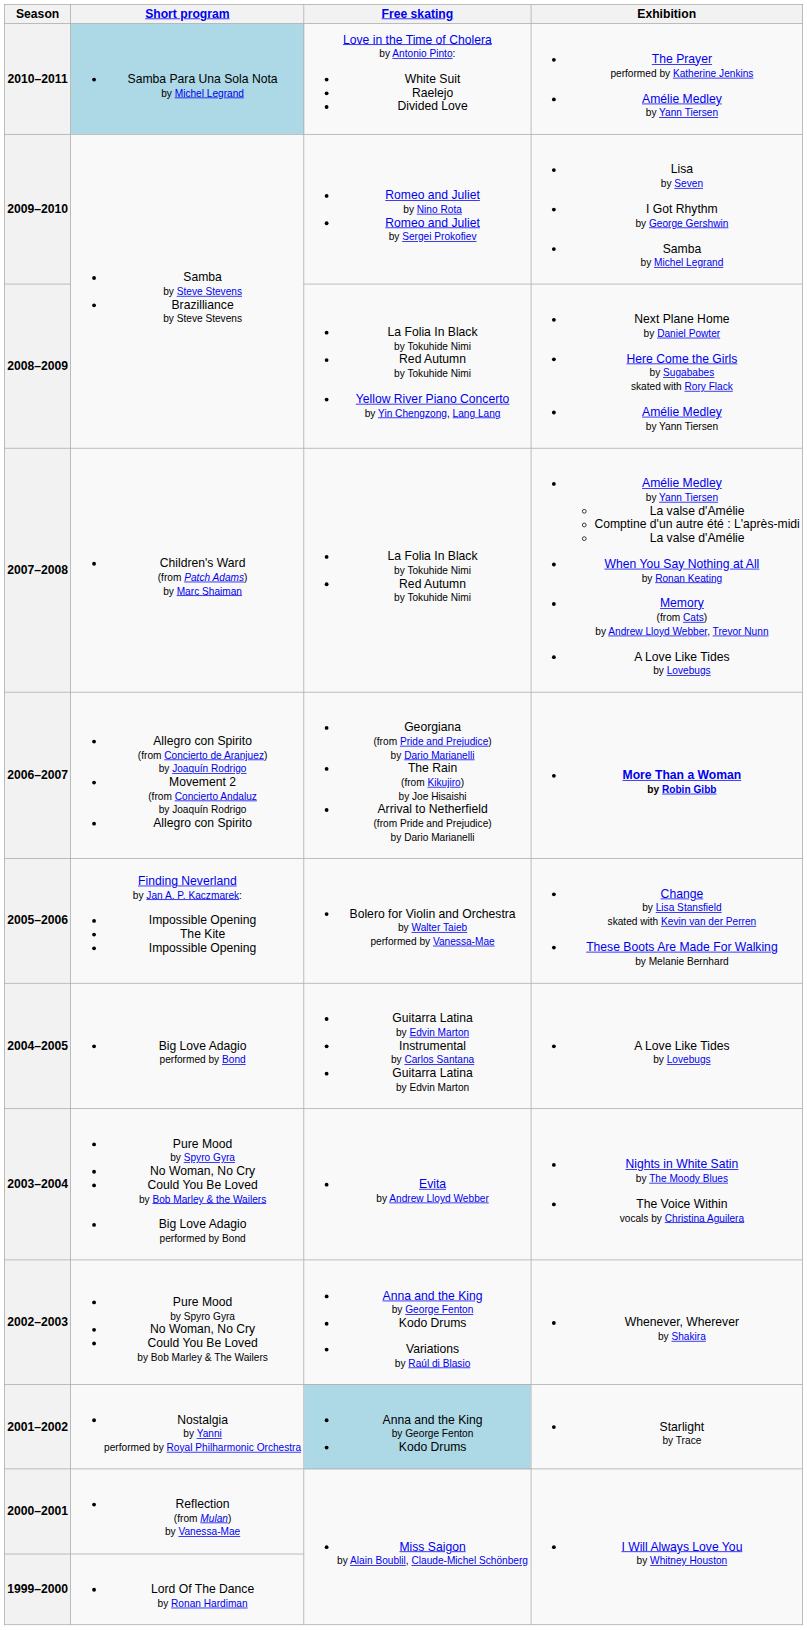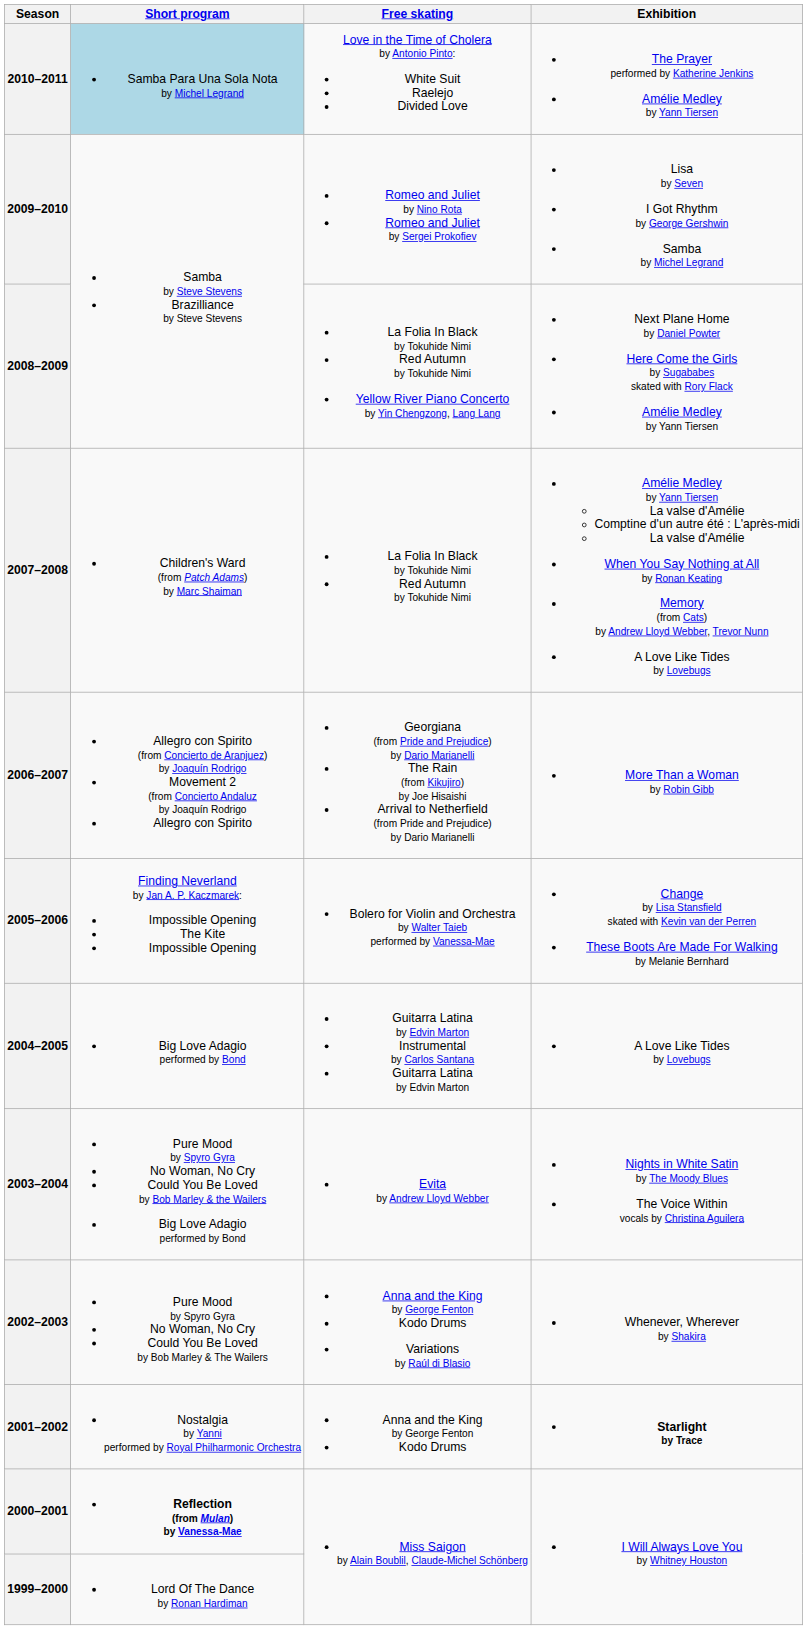(667, 782) bold -> (667, 782) normal
(417, 1434) lightblue background -> (417, 1434) no background
(667, 1434) normal -> (667, 1434) bold
(187, 1518) normal -> (187, 1518) bold
